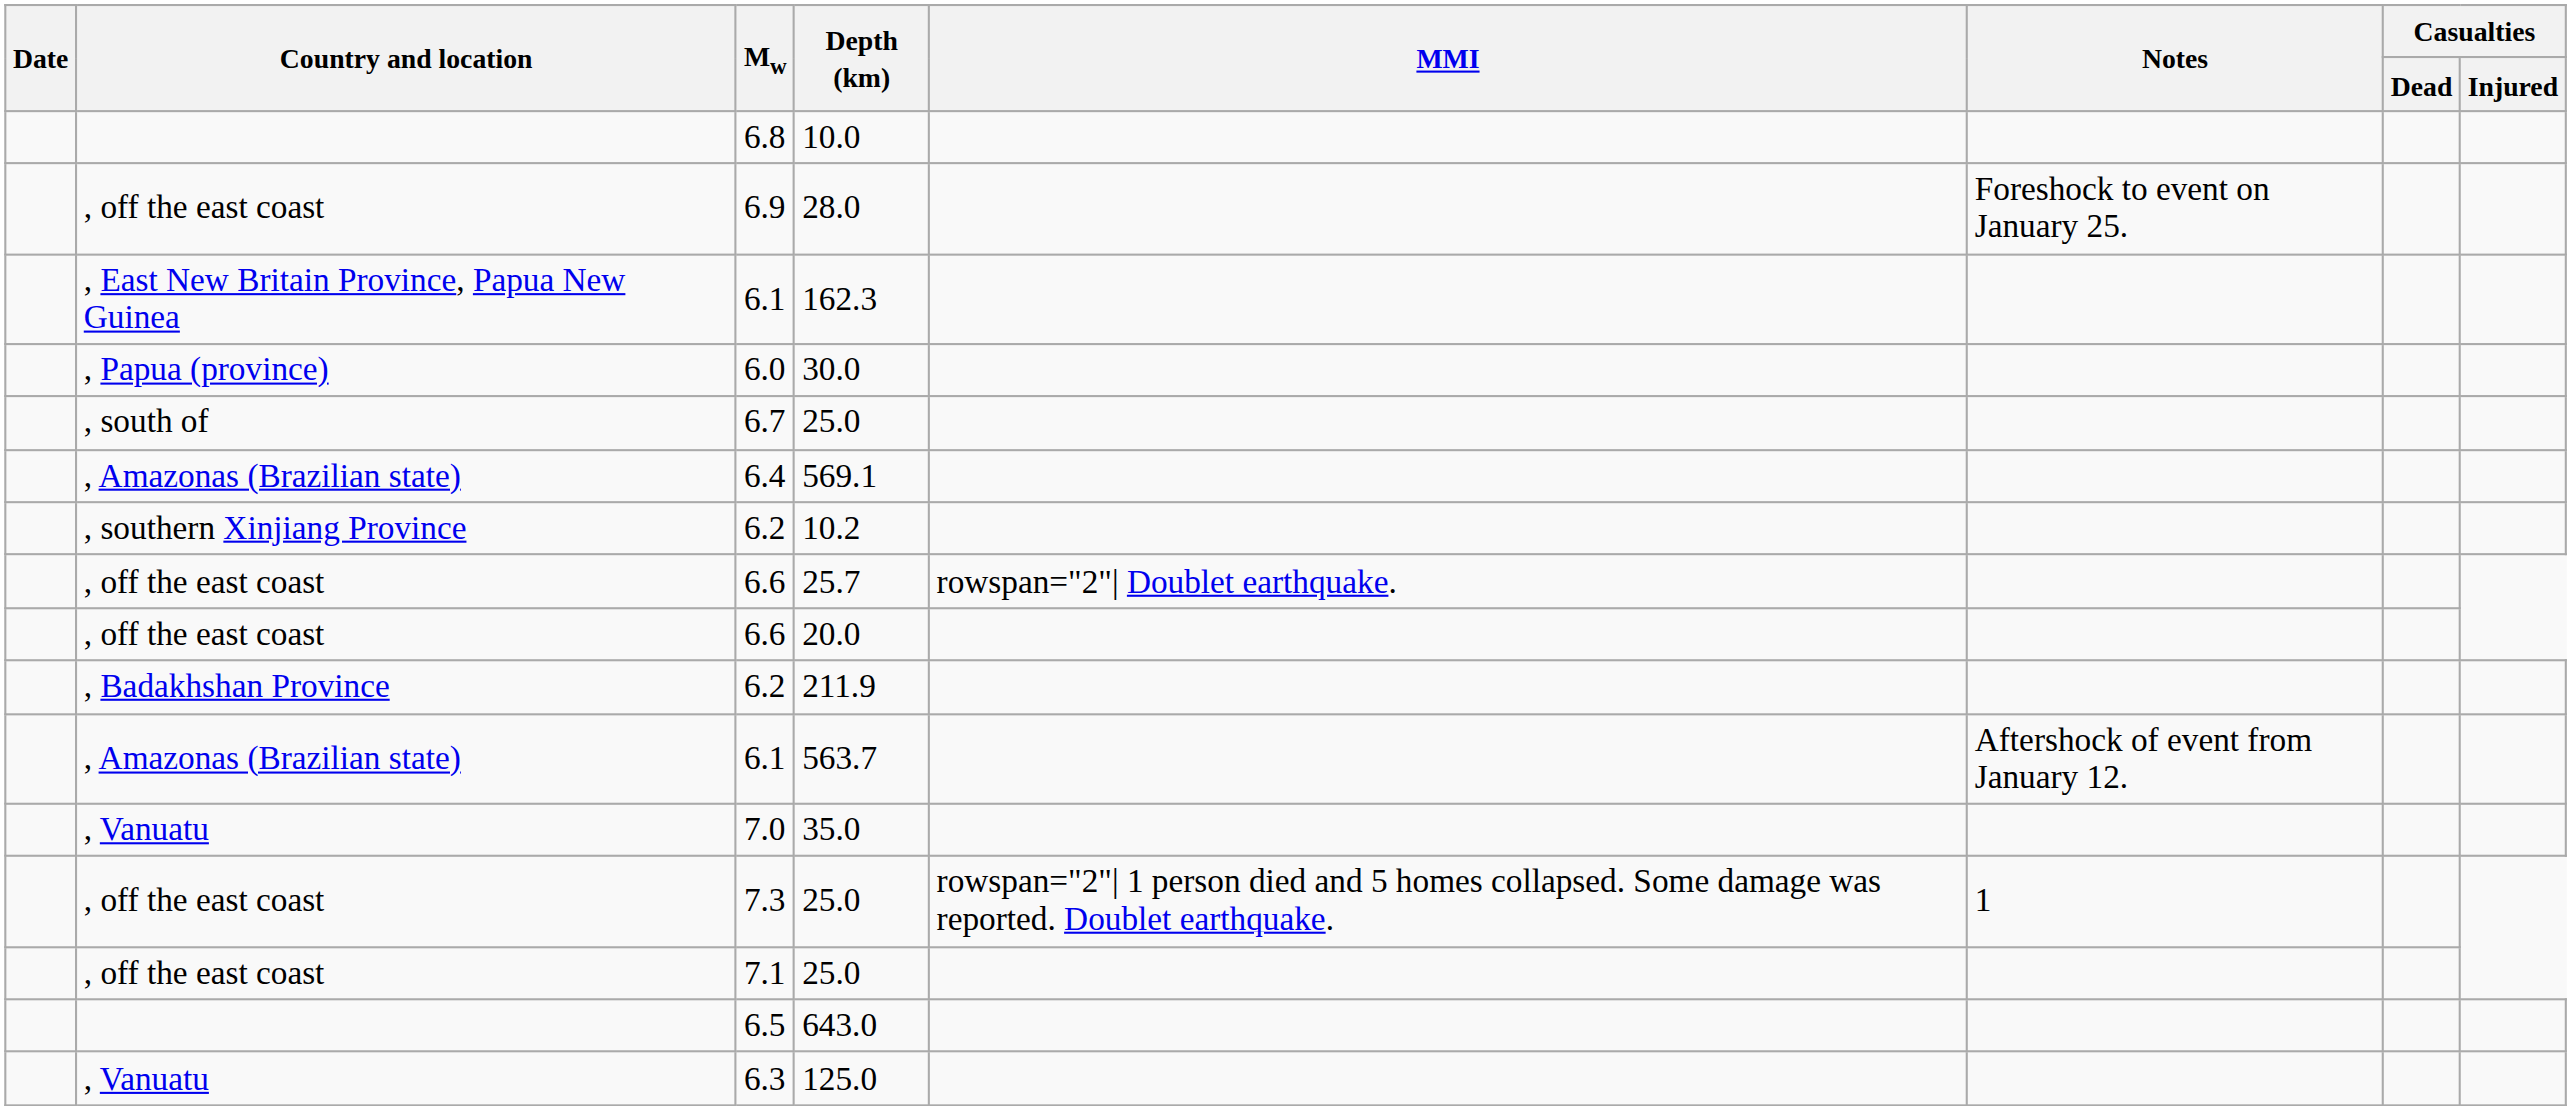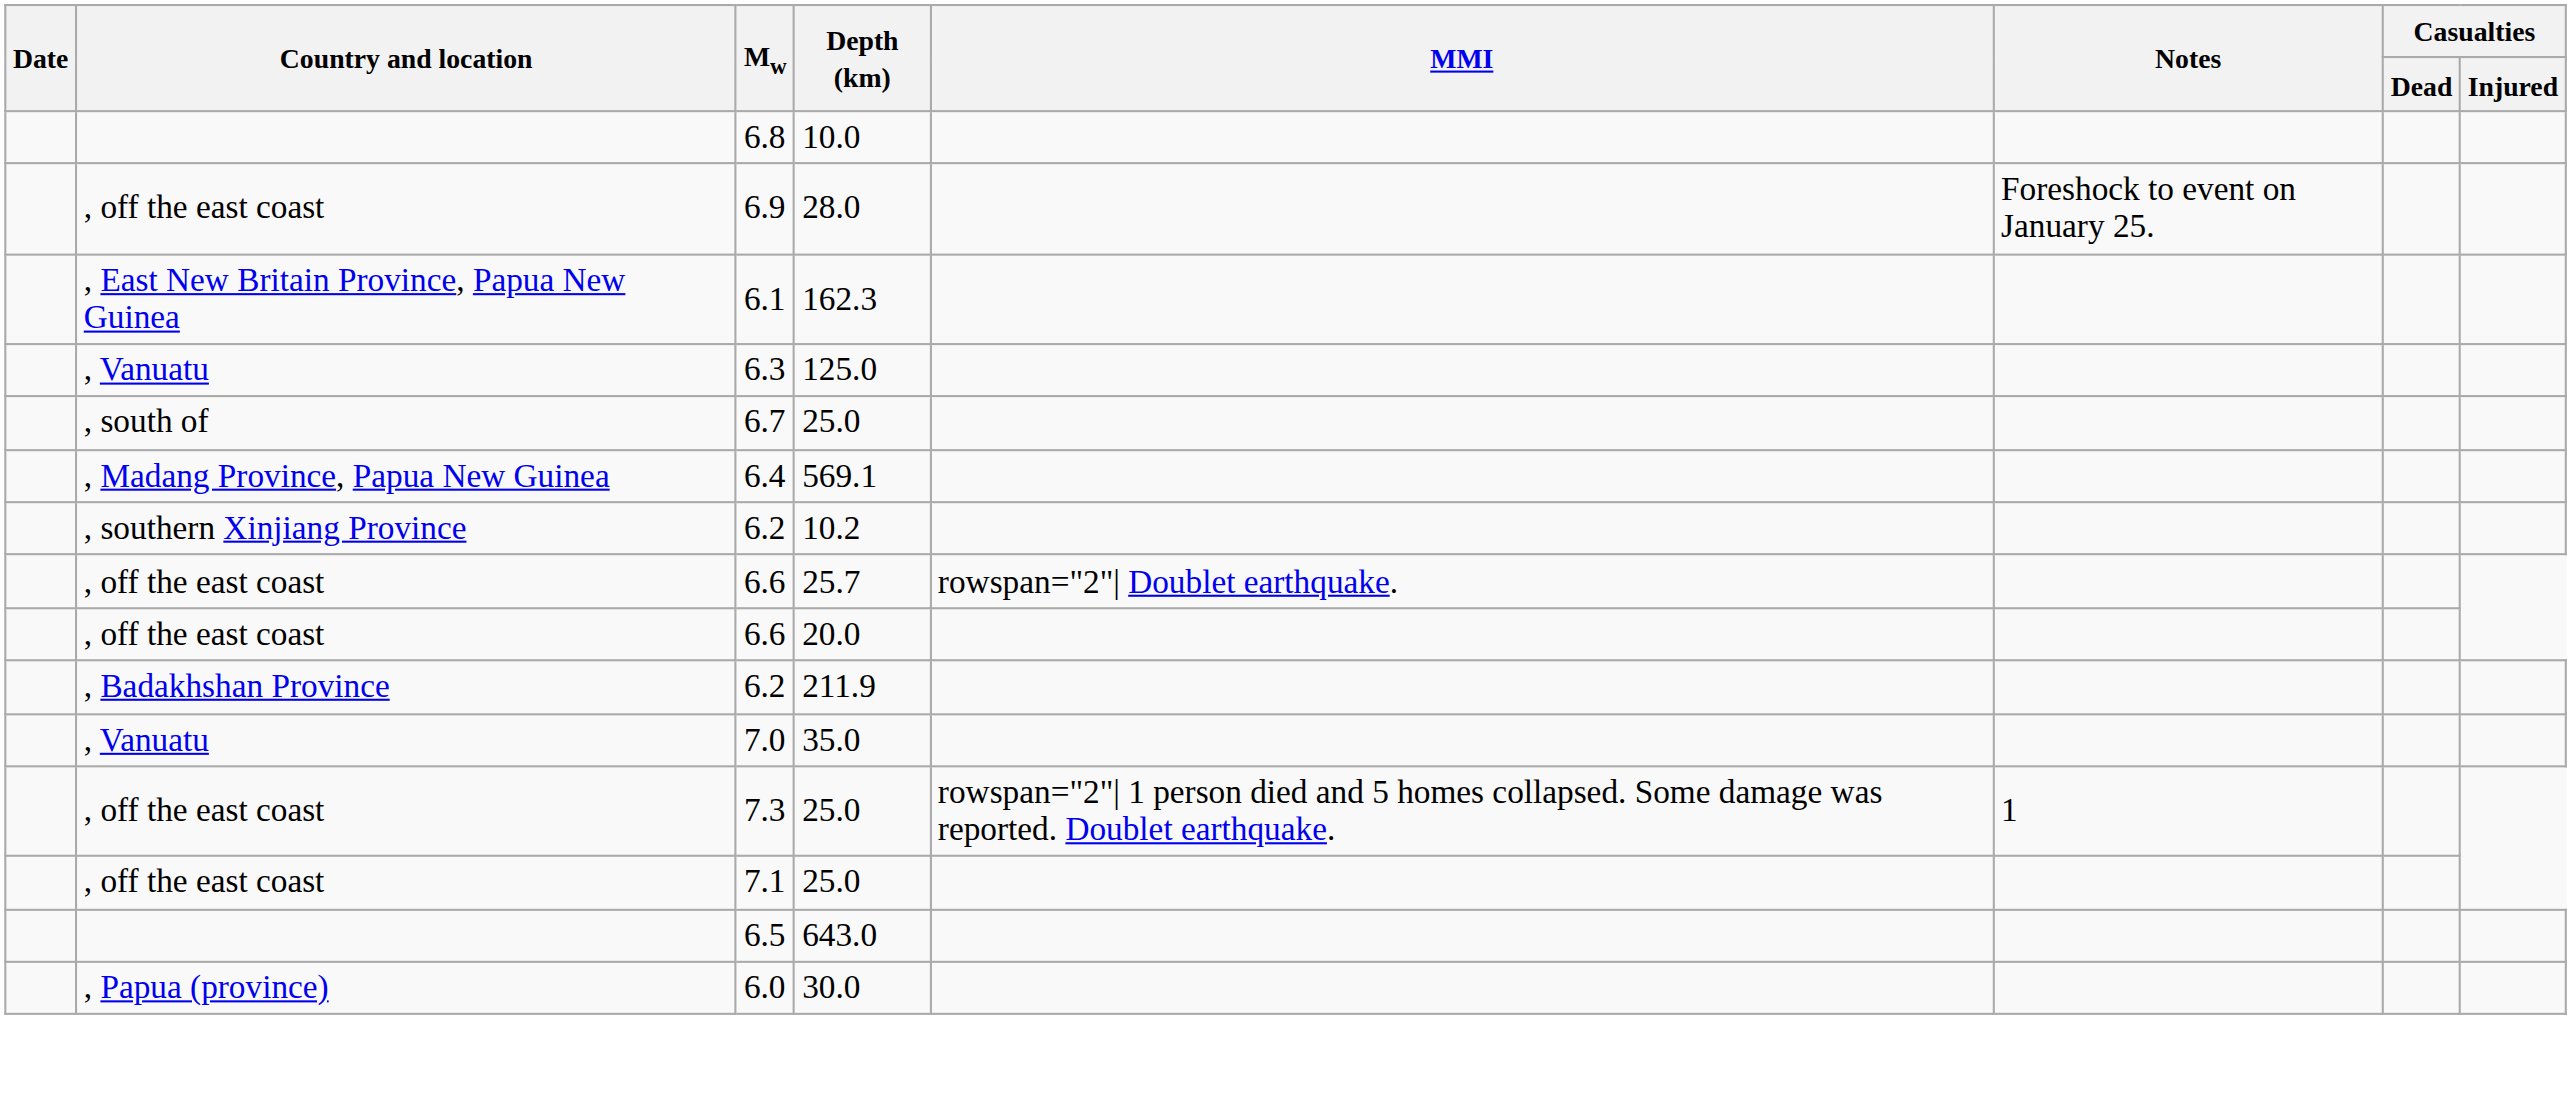rows swapped: (765, 369) <-> (765, 1077)
(272, 475) , Amazonas (Brazilian state) -> (347, 475) , Madang Province, Papua New Guinea
- row: (765, 757)
